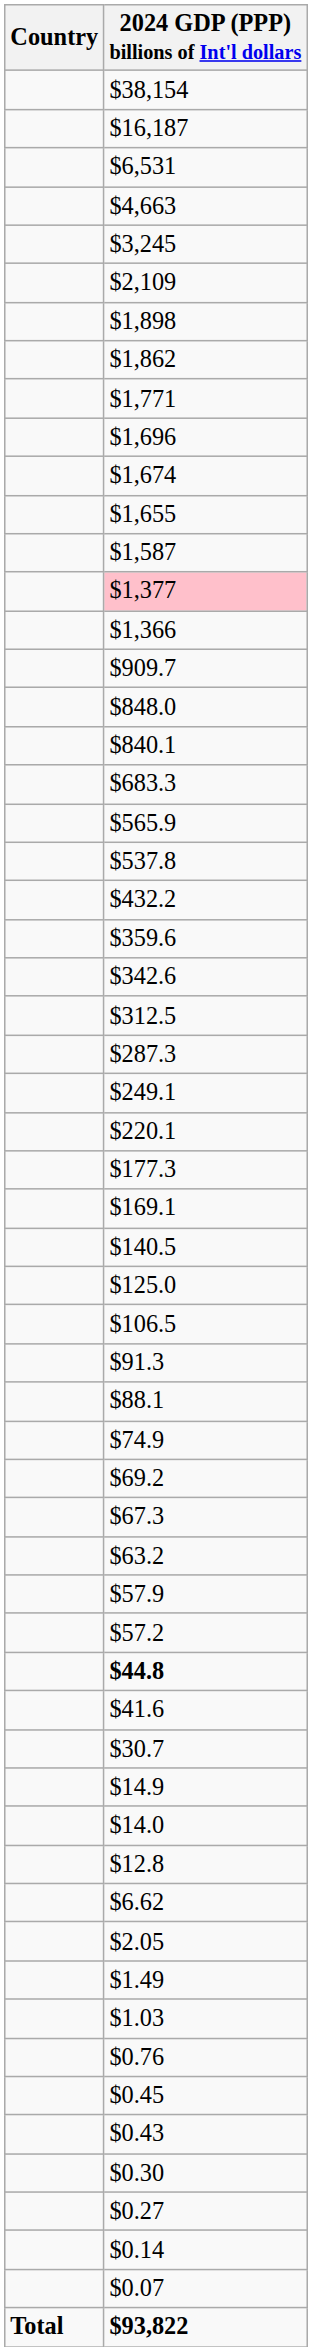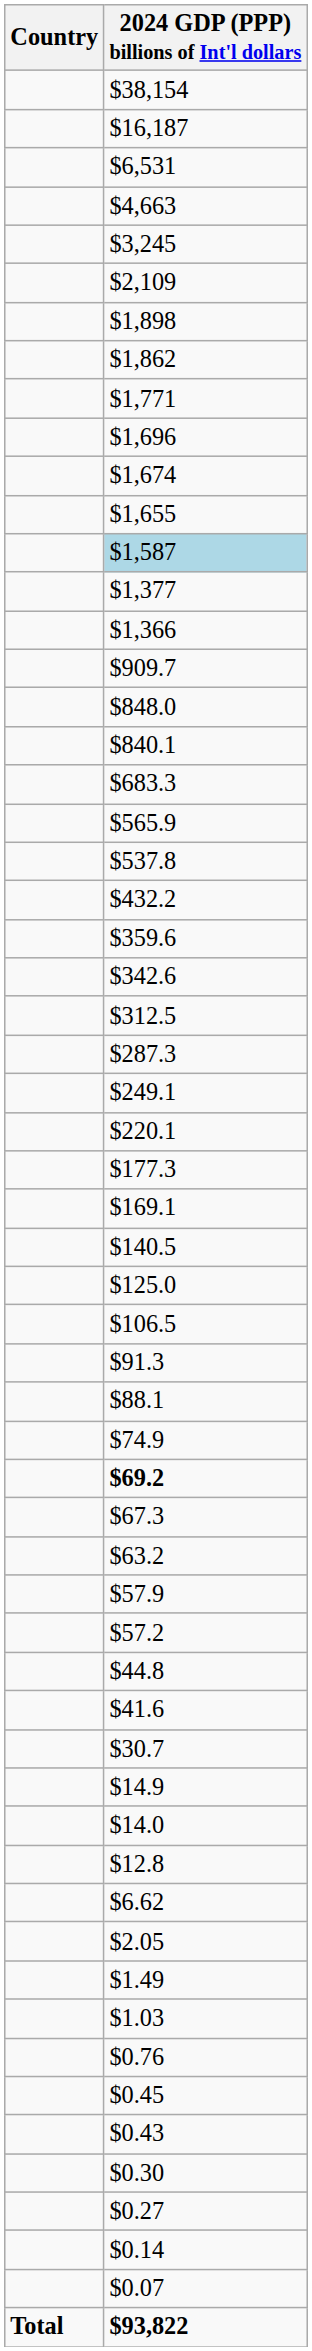(143, 552) no background -> (143, 552) lightblue background
(143, 591) pink background -> (143, 591) no background
(137, 1478) normal -> (137, 1478) bold
(137, 1671) bold -> (137, 1671) normal
